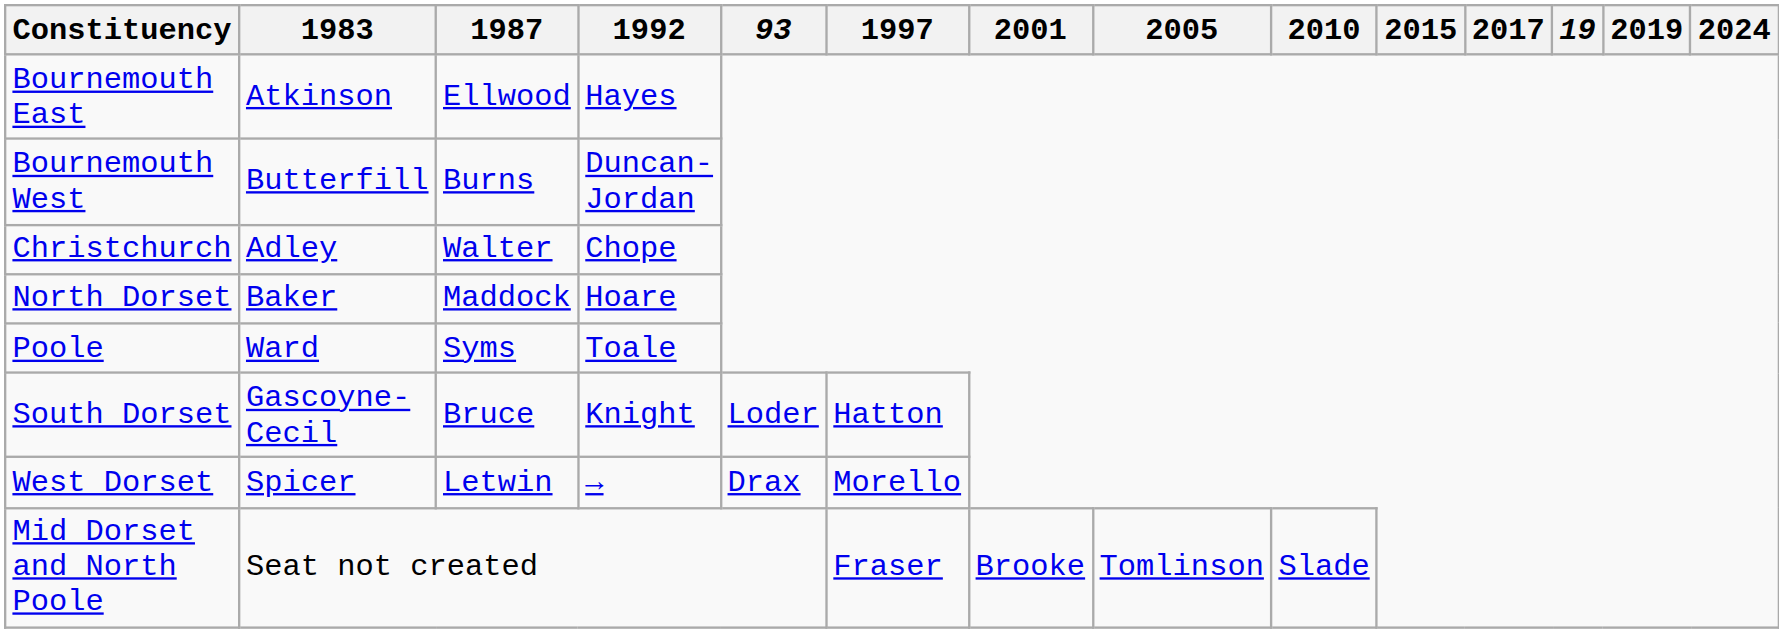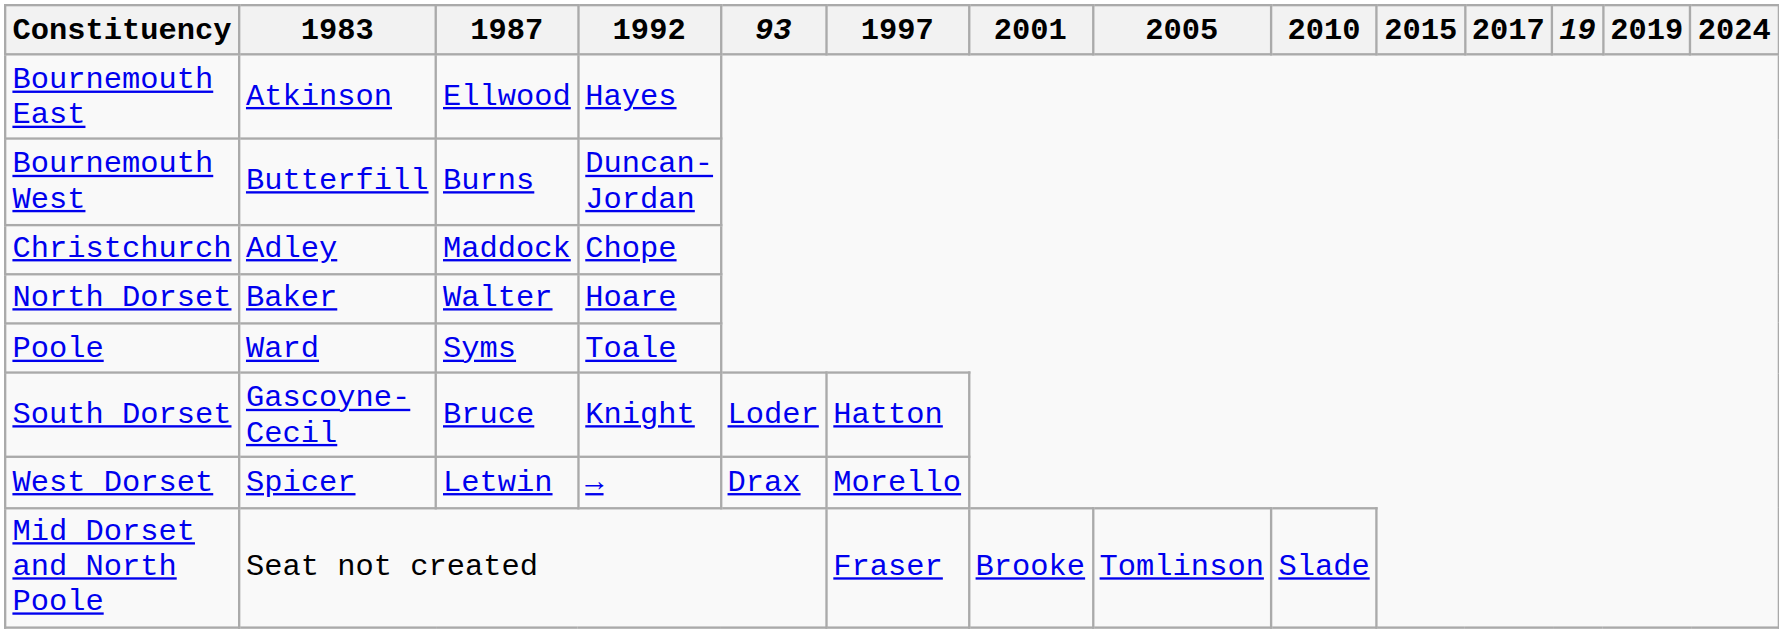(498, 249) Walter -> (507, 249) Maddock
(507, 298) Maddock -> (498, 298) Walter
